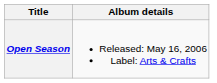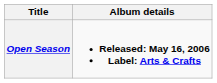(141, 55) normal -> (142, 55) bold
